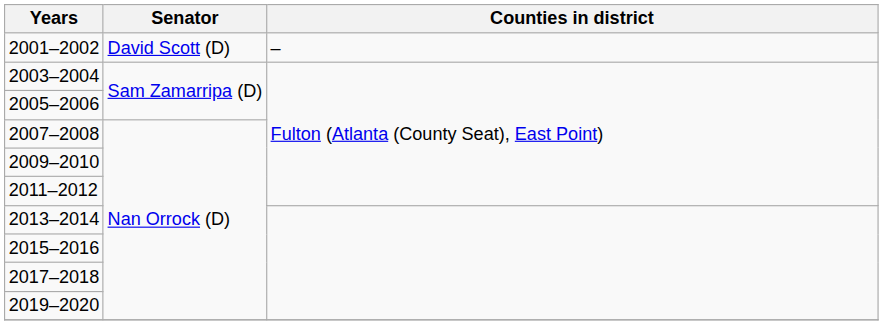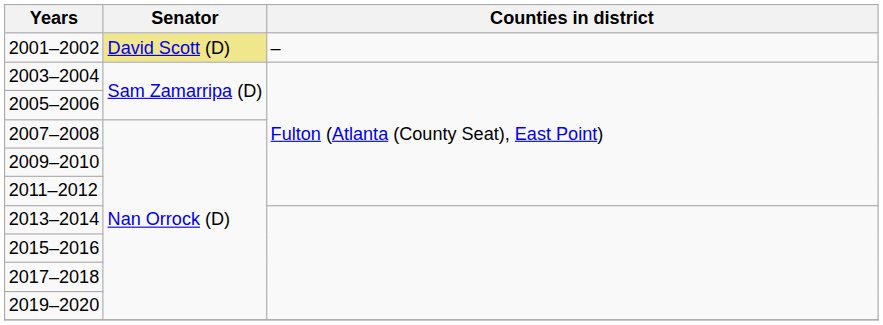(169, 47) no background -> (169, 47) khaki background
